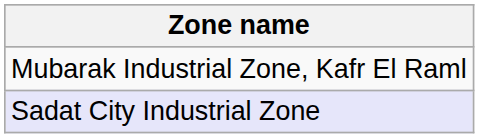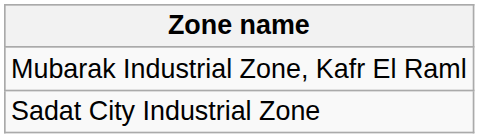(166, 111) lavender background -> (166, 111) no background
